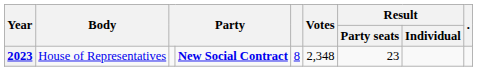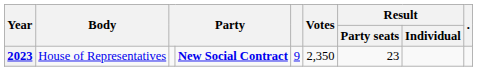(297, 56) 8 -> (297, 56) 9
(321, 56) 2,348 -> (321, 56) 2,350
